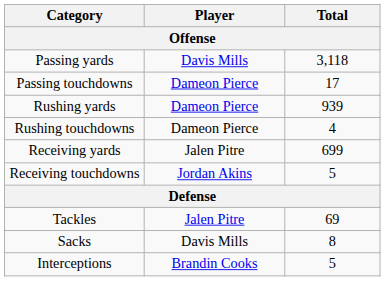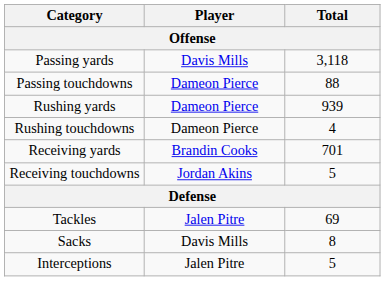(332, 83) 17 -> (332, 83) 88
(215, 151) Jalen Pitre -> (215, 151) Brandin Cooks
(332, 151) 699 -> (332, 151) 701
(215, 264) Brandin Cooks -> (215, 264) Jalen Pitre
